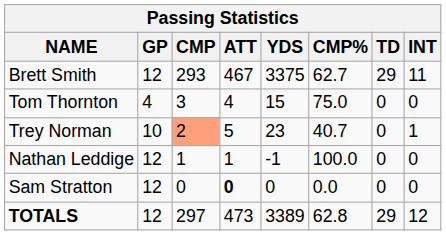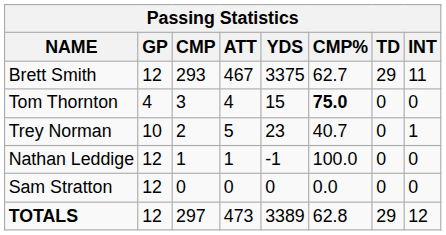(330, 103) normal -> (330, 103) bold
(181, 131) lightsalmon background -> (181, 131) no background
(229, 187) bold -> (229, 187) normal
